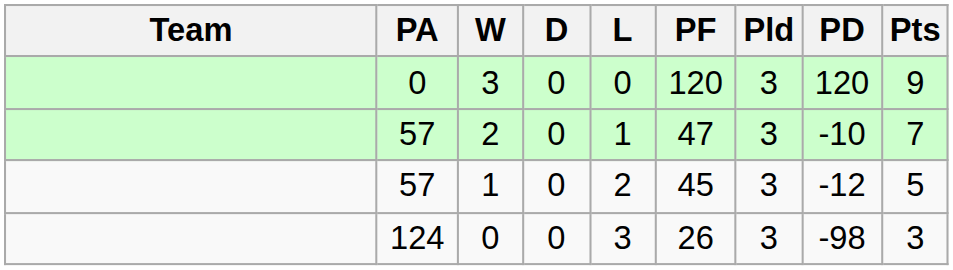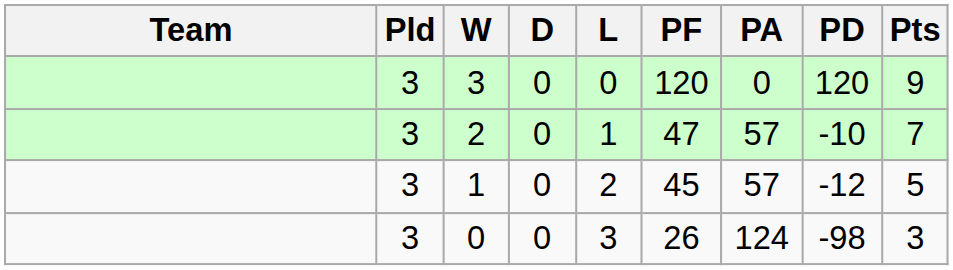columns swapped: (769, 30) <-> (417, 30)
